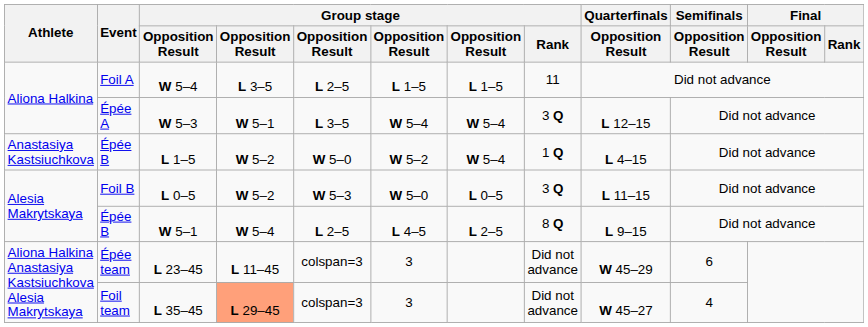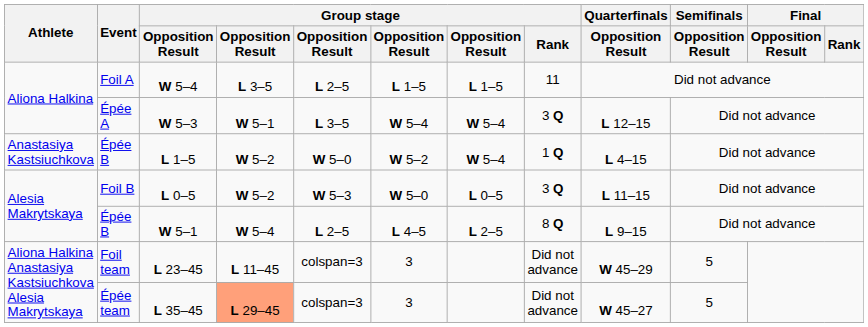(116, 262) Épée team -> (115, 262) Foil team
(709, 262) 6 -> (709, 262) 5
(115, 303) Foil team -> (116, 303) Épée team
(709, 303) 4 -> (709, 303) 5
